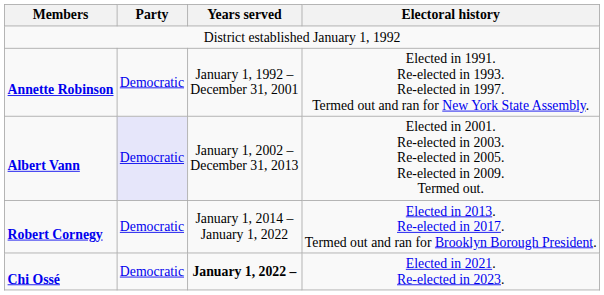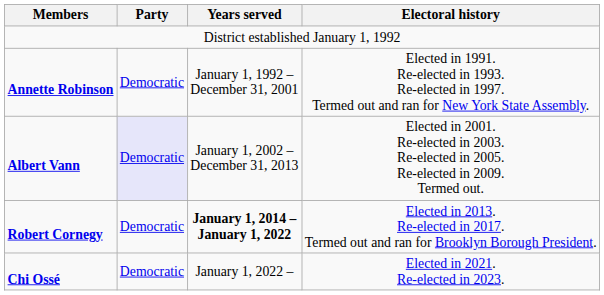(244, 226) normal -> (244, 226) bold
(244, 271) bold -> (244, 271) normal
